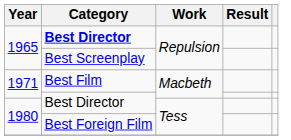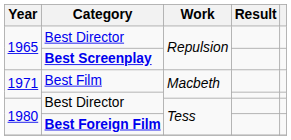(88, 37) bold -> (84, 37) normal
(95, 59) normal -> (98, 59) bold
(98, 124) normal -> (103, 124) bold
